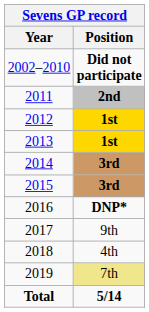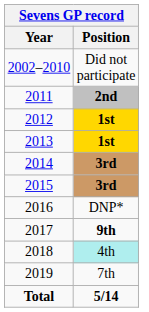(109, 67) bold -> (106, 67) normal
(109, 207) bold -> (106, 207) normal
(109, 229) normal -> (106, 229) bold
(109, 251) no background -> (106, 251) paleturquoise background
(109, 274) khaki background -> (106, 274) no background
